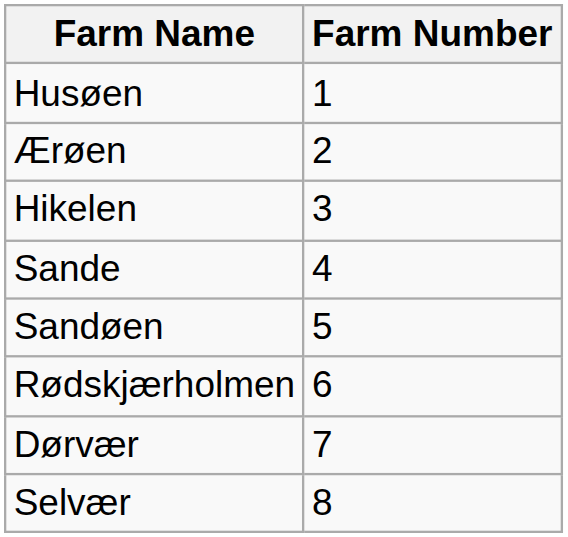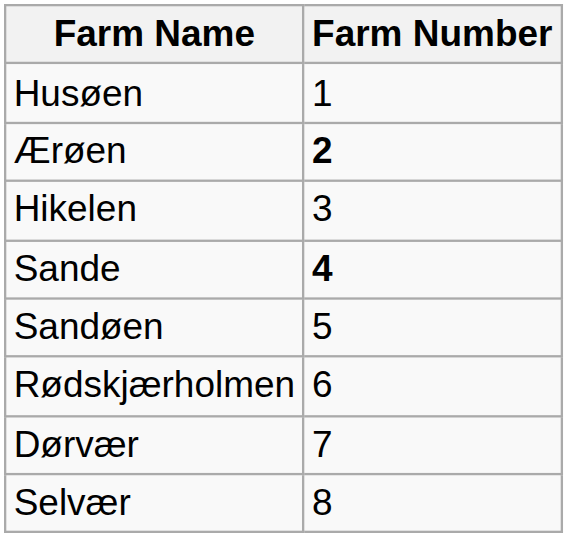(322, 151) normal -> (322, 151) bold
(322, 268) normal -> (322, 268) bold
